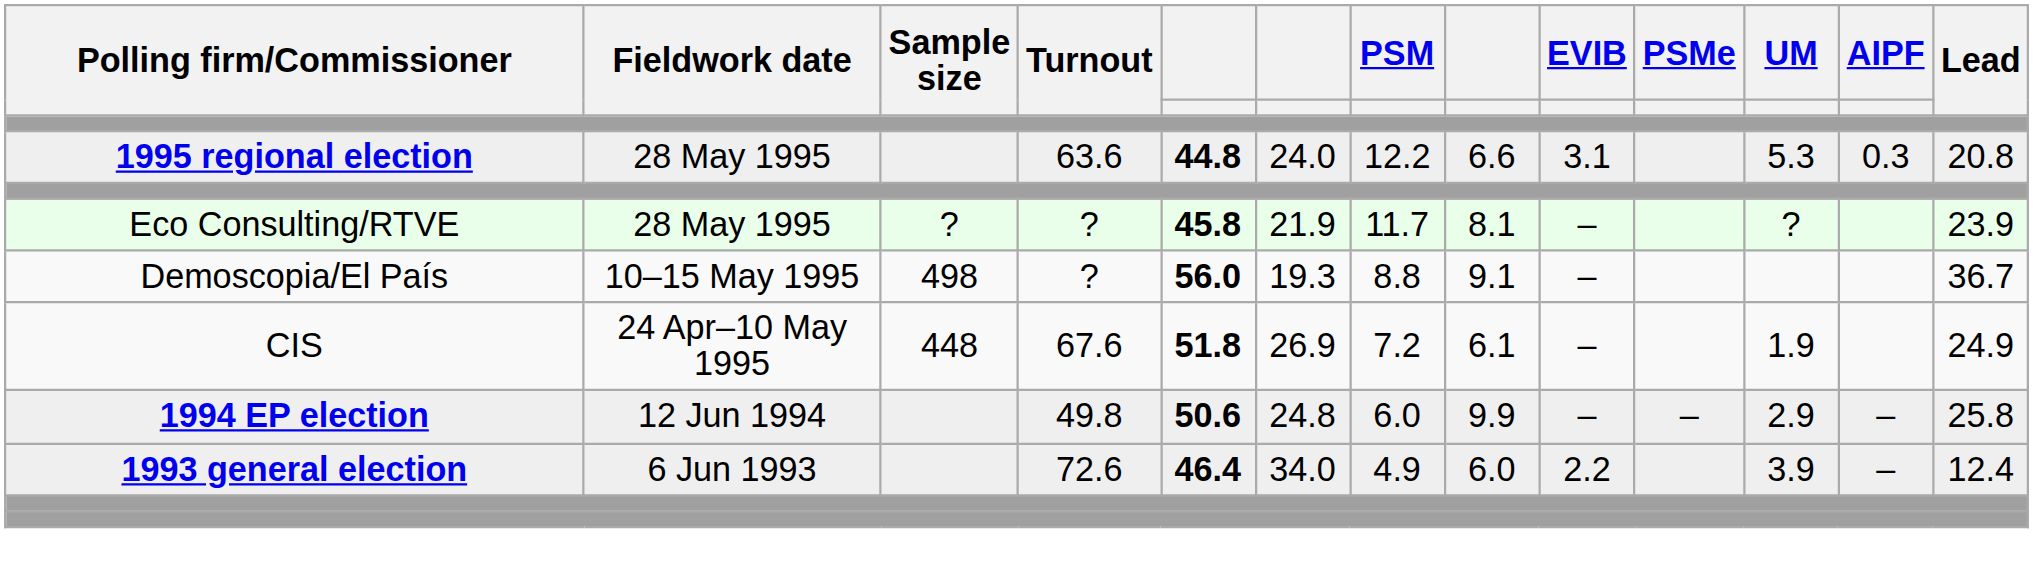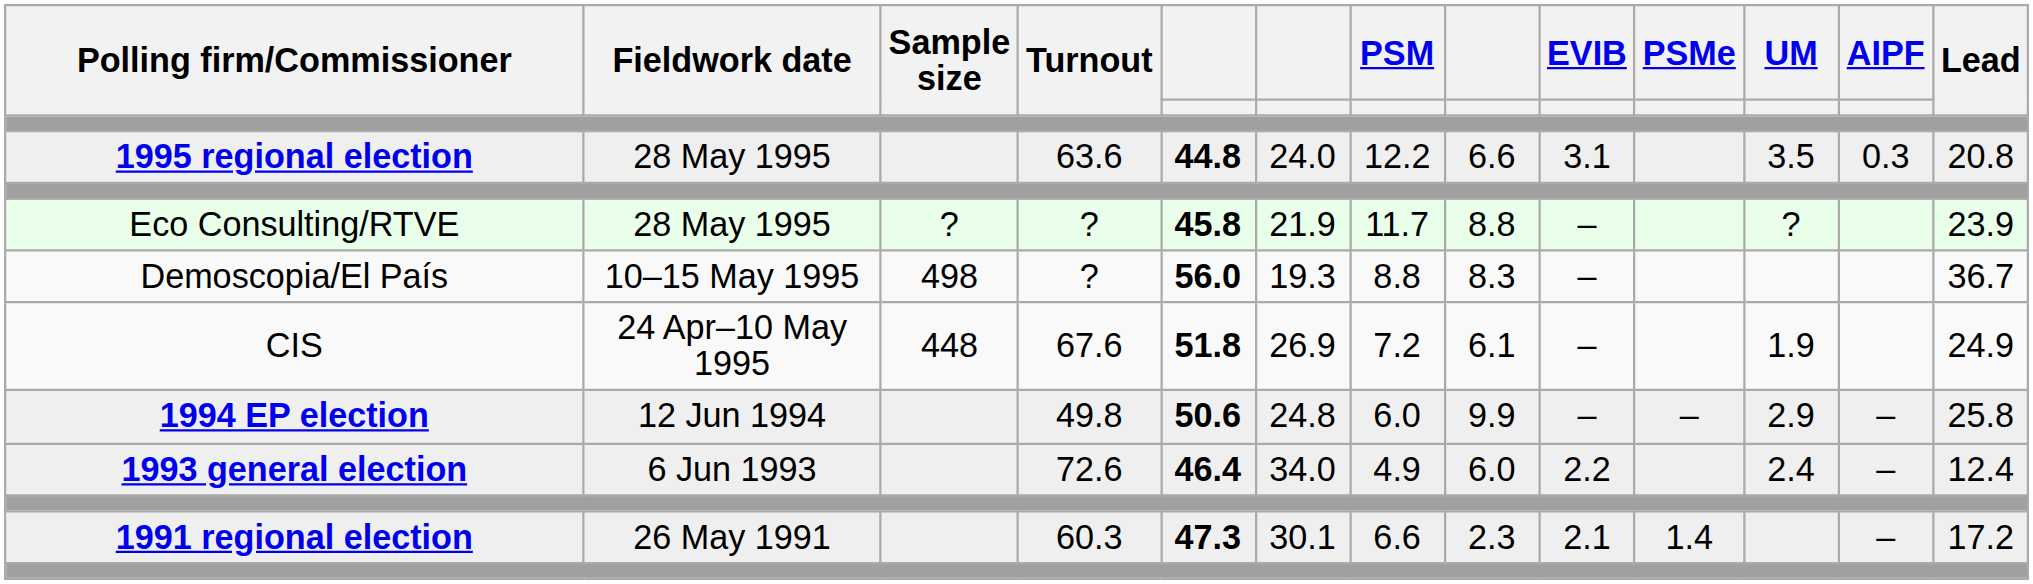(1791, 156) 5.3 -> (1791, 156) 3.5
(1492, 224) 8.1 -> (1492, 224) 8.8
(1492, 276) 9.1 -> (1492, 276) 8.3
(1791, 468) 3.9 -> (1791, 468) 2.4
+ row: (294, 536)
